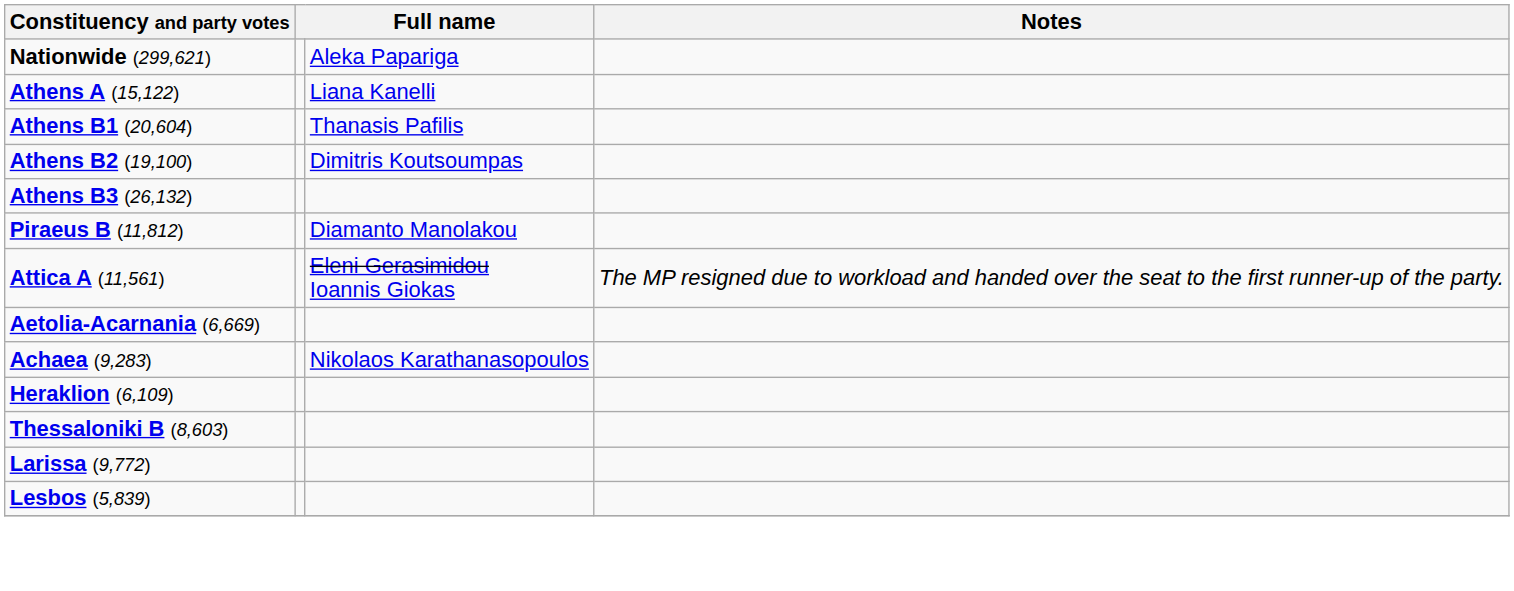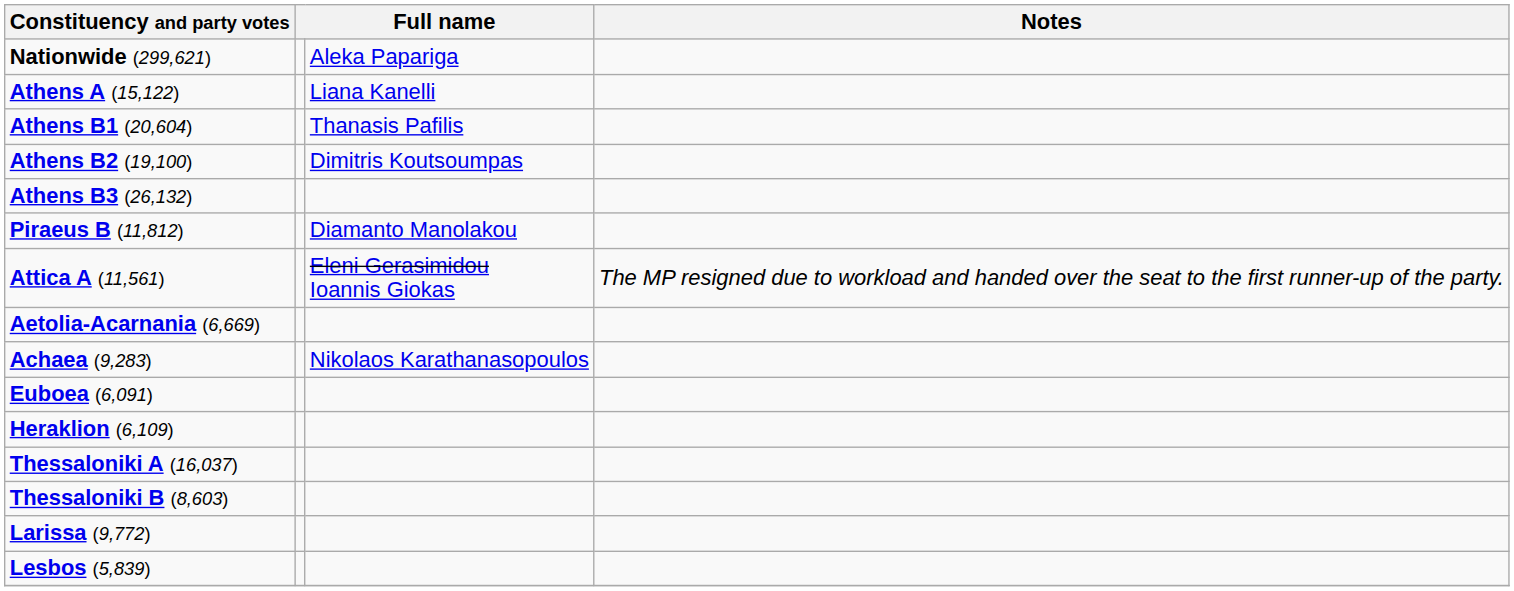+ row: (81, 394)
+ row: (124, 463)
